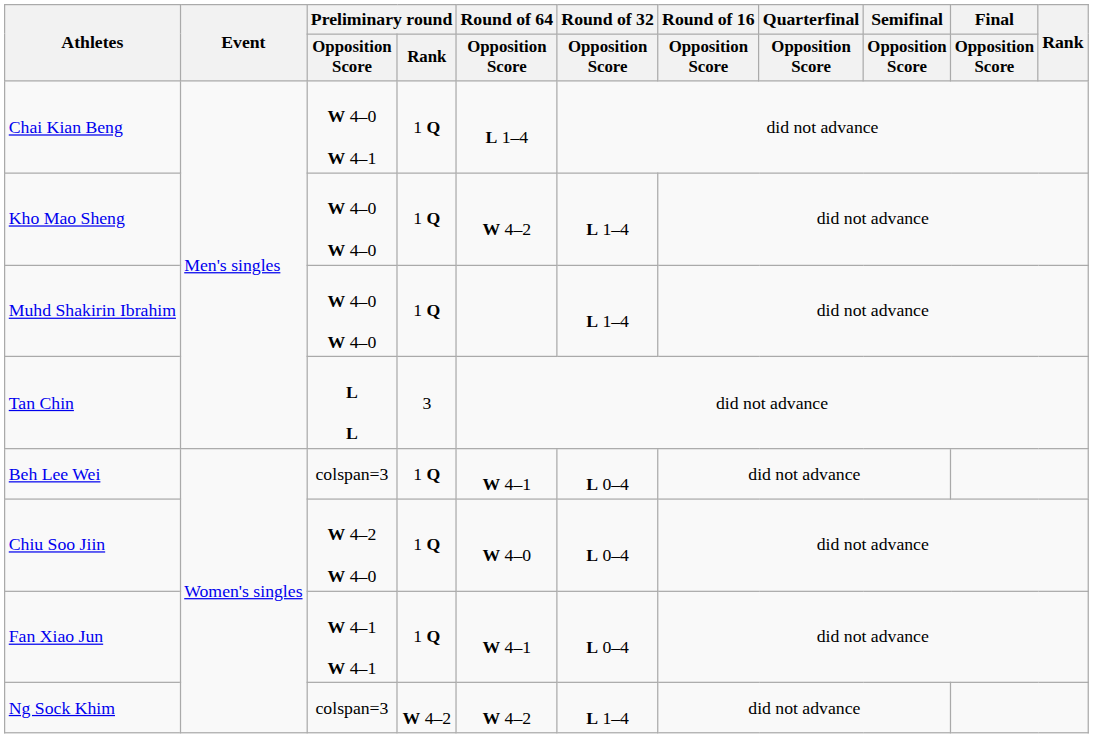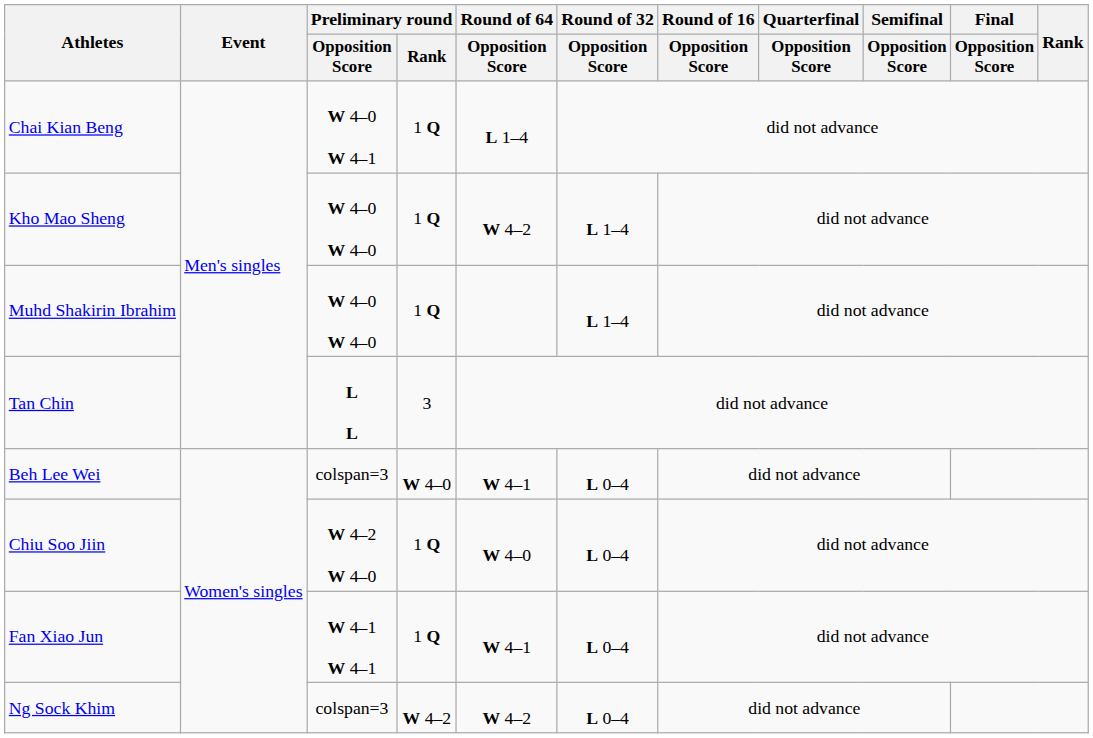(427, 474) 1 Q -> (427, 484) W 4–0
(608, 718) L 1–4 -> (608, 718) L 0–4
